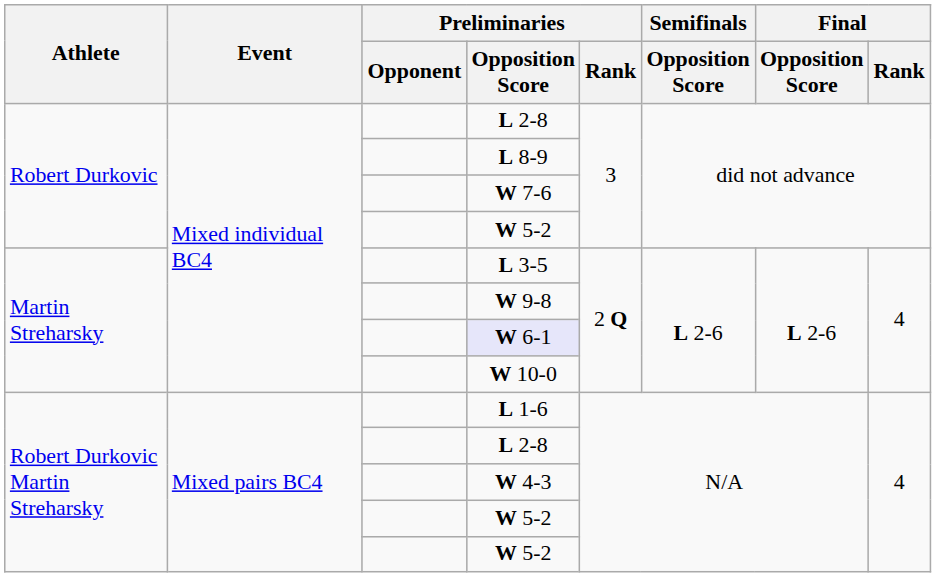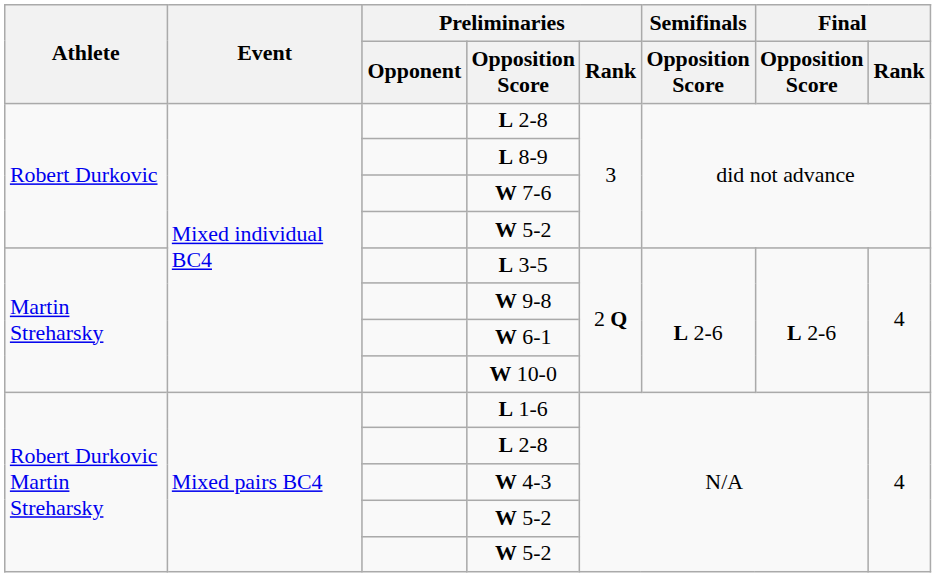(523, 337) lavender background -> (523, 337) no background
